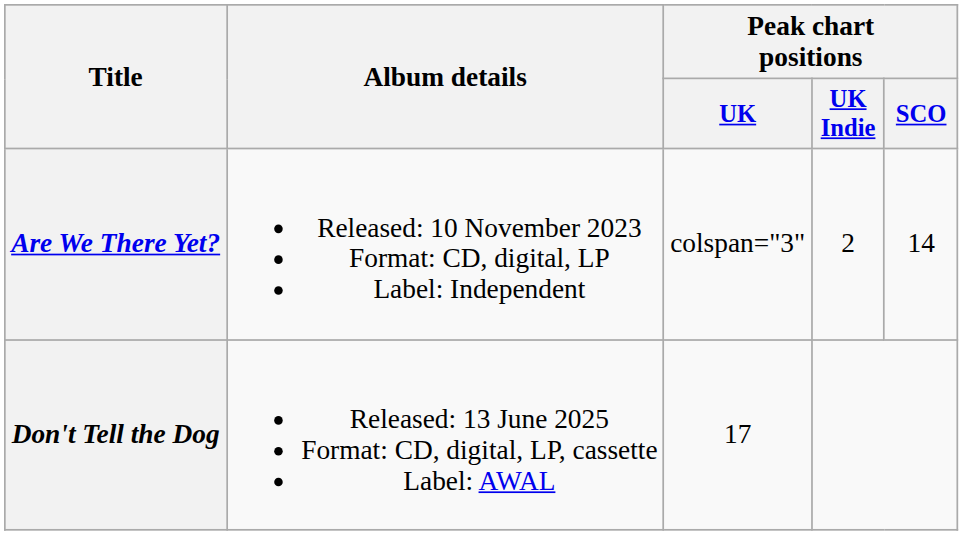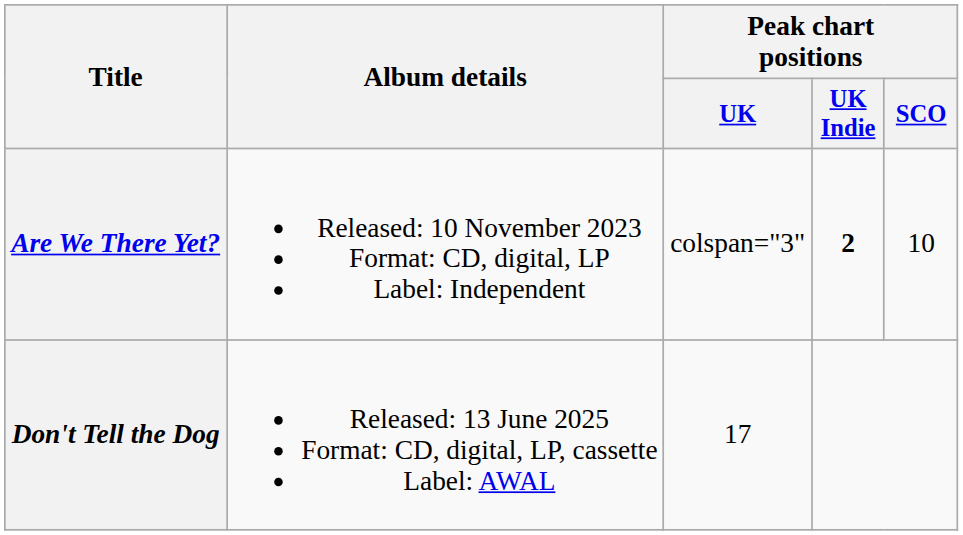(848, 243) normal -> (848, 243) bold
(921, 243) 14 -> (921, 243) 10
